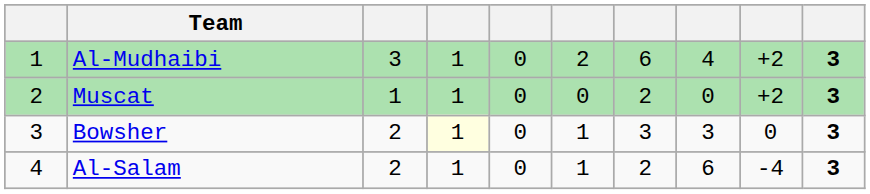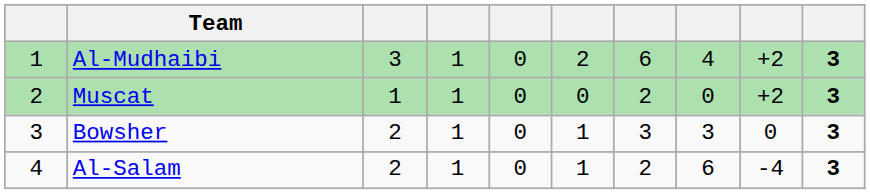(458, 133) lightyellow background -> (458, 133) no background
